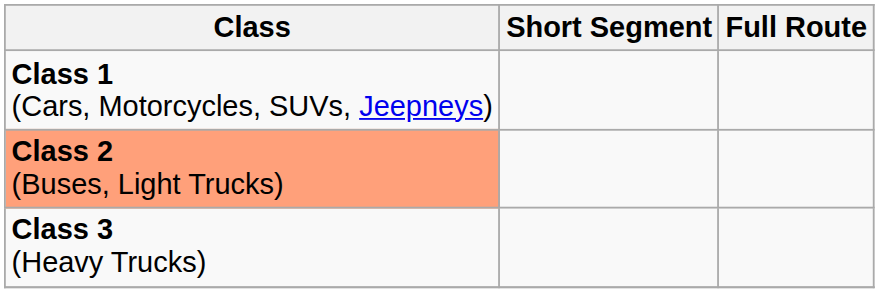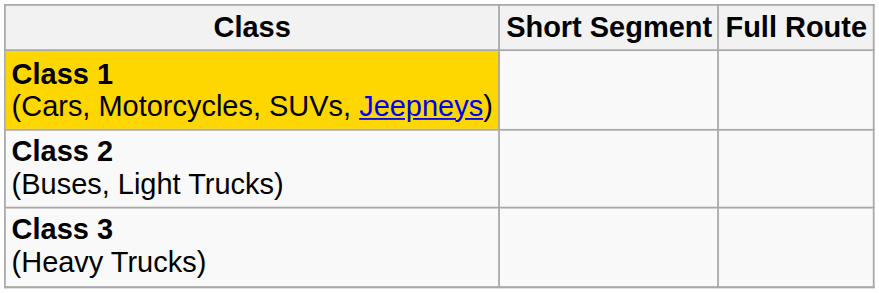(252, 89) no background -> (252, 89) gold background
(148, 168) lightsalmon background -> (148, 168) no background
